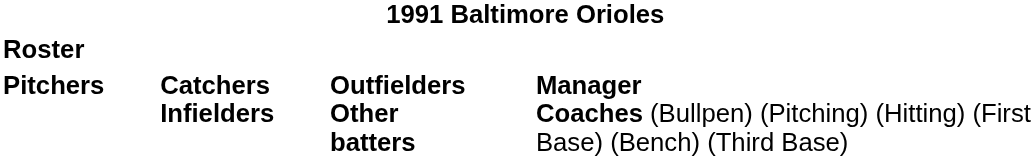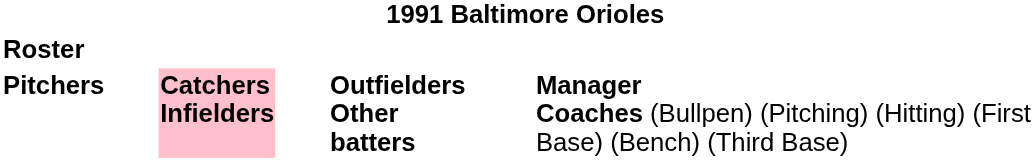(217, 99) no background -> (217, 99) pink background
